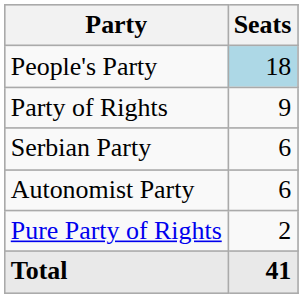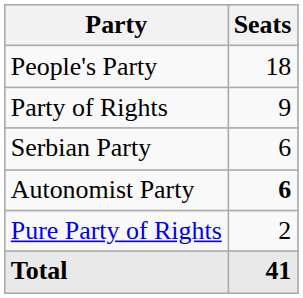(278, 66) lightblue background -> (278, 66) no background
(285, 189) normal -> (285, 189) bold
